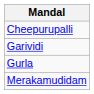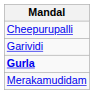(20, 64) normal -> (21, 64) bold
